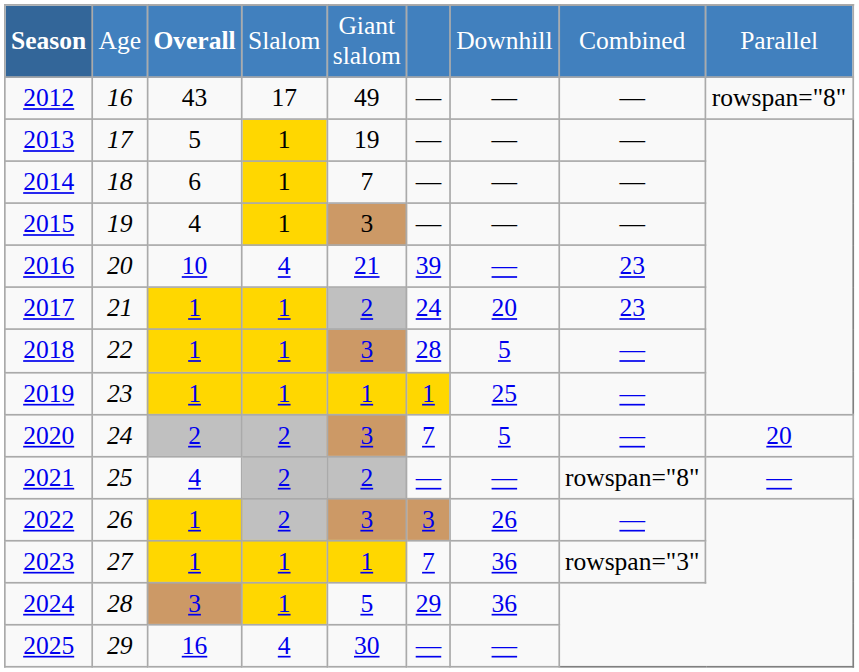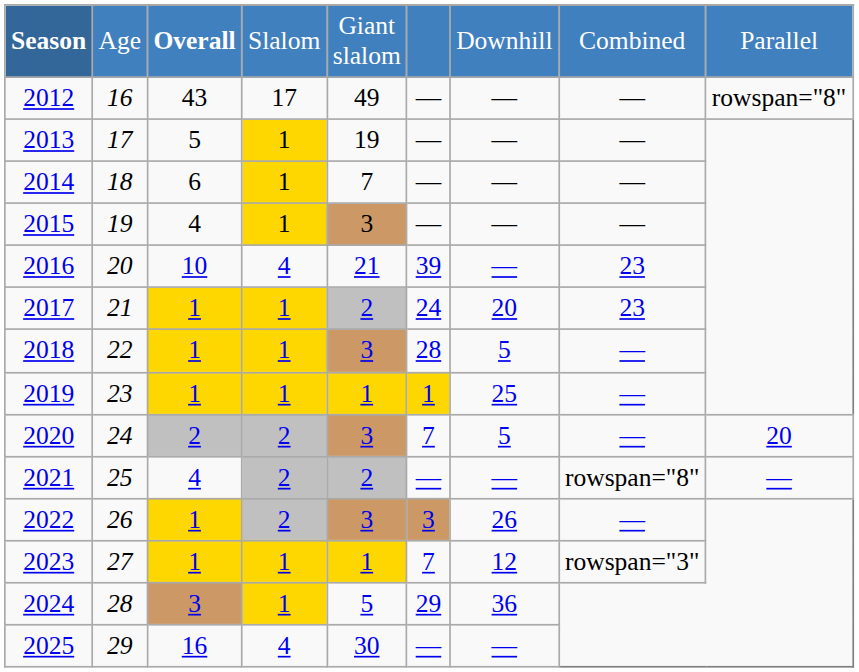(504, 561) 36 -> (504, 561) 12
